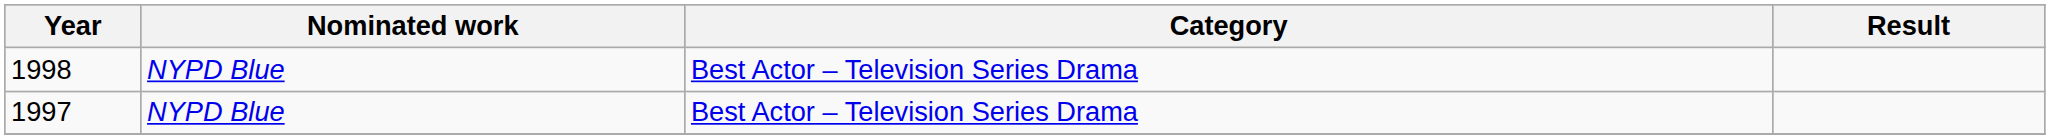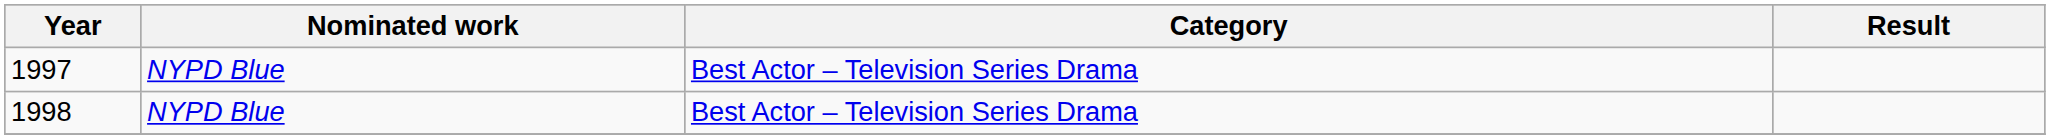rows swapped: (41, 112) <-> (41, 69)
